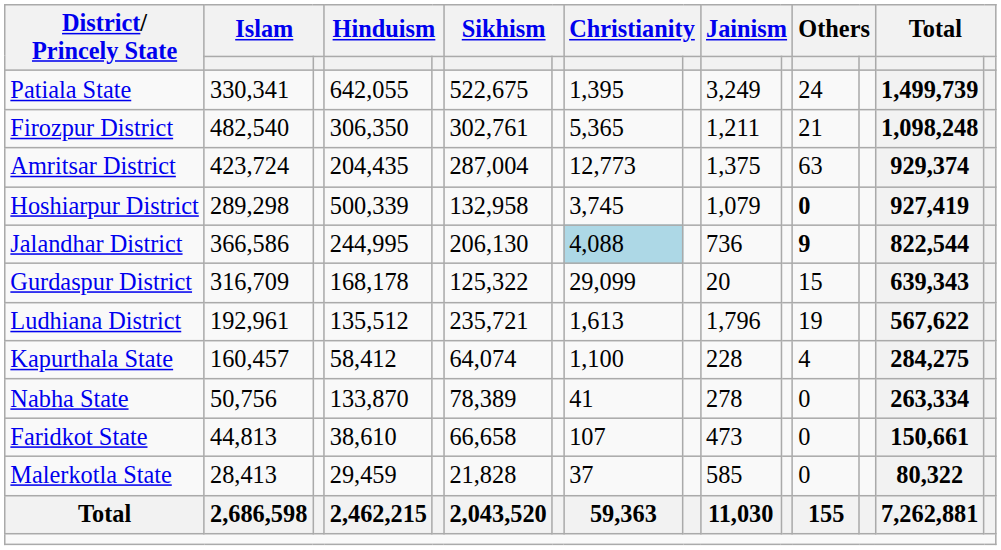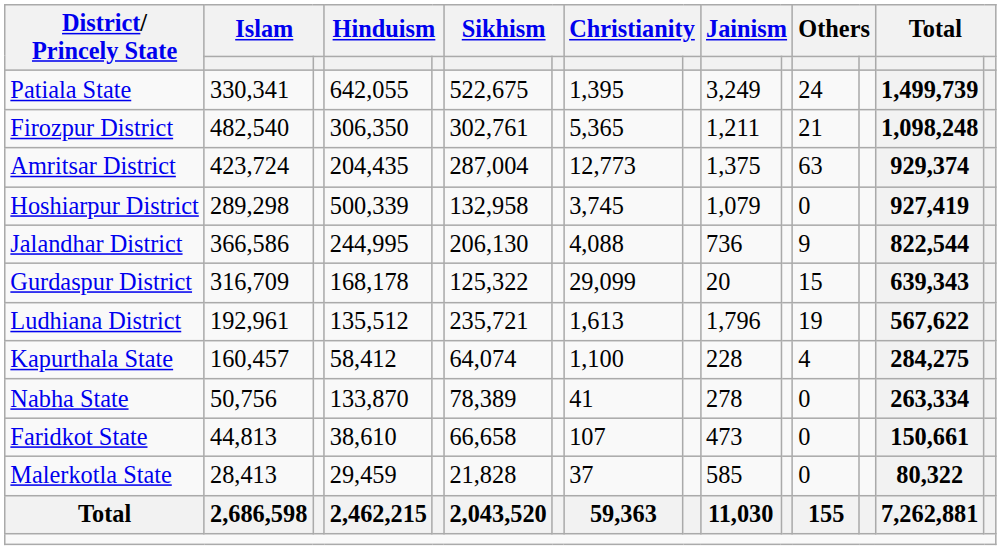(804, 205) bold -> (804, 205) normal
(596, 243) lightblue background -> (596, 243) no background
(804, 243) bold -> (804, 243) normal
